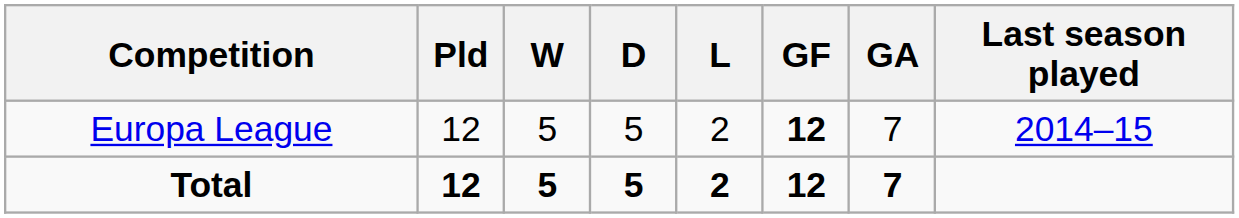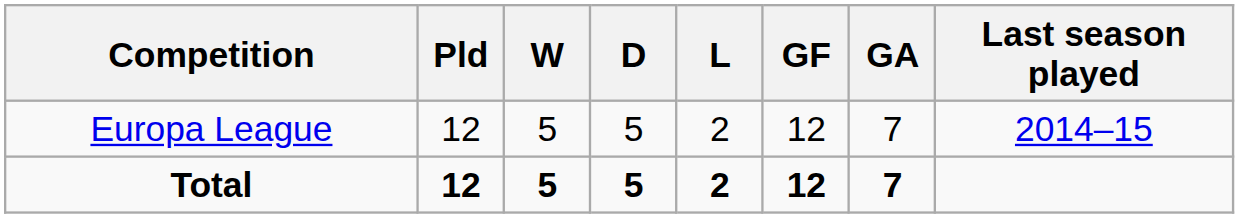(806, 129) bold -> (806, 129) normal
